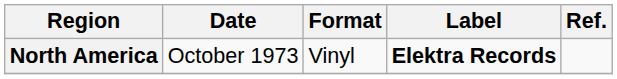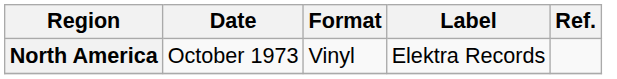(474, 55) bold -> (468, 55) normal
